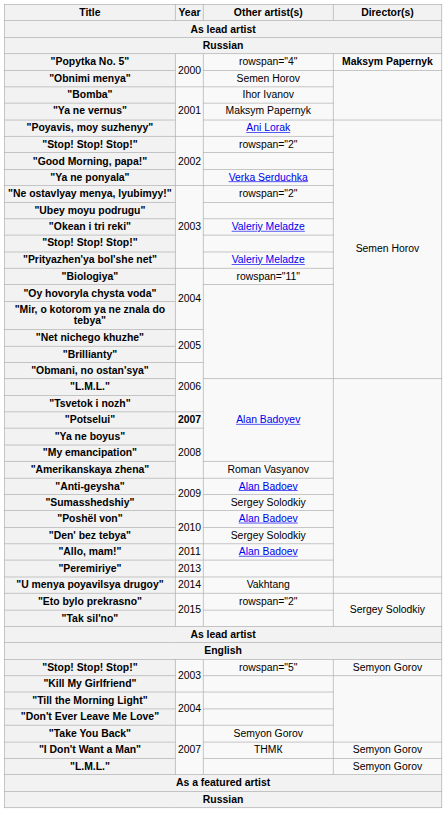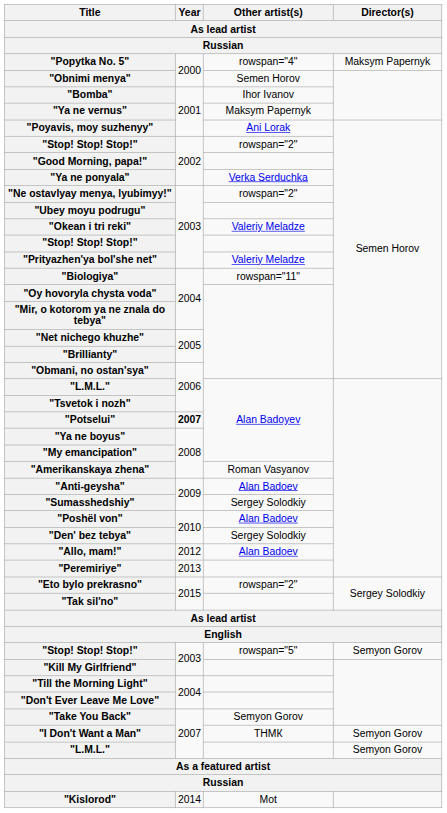(387, 62) bold -> (387, 62) normal
(189, 552) 2011 -> (189, 552) 2012
- row: (90, 585)
+ row: (90, 799)
